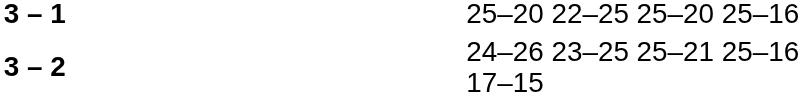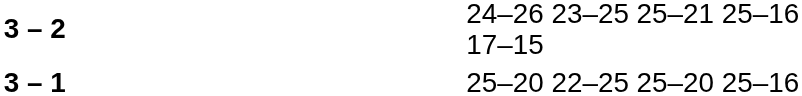rows swapped: (35, 13) <-> (35, 67)
